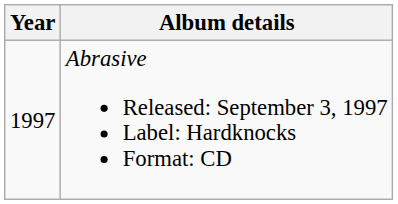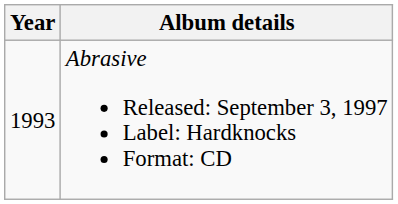(33, 119) 1997 -> (33, 119) 1993
